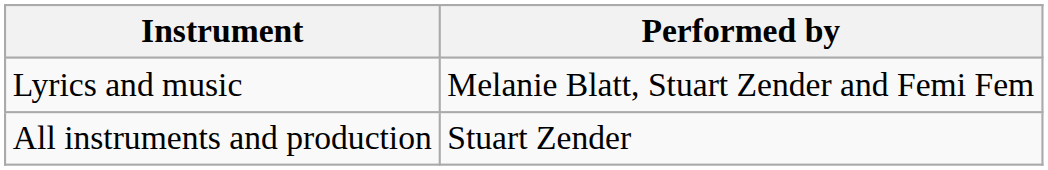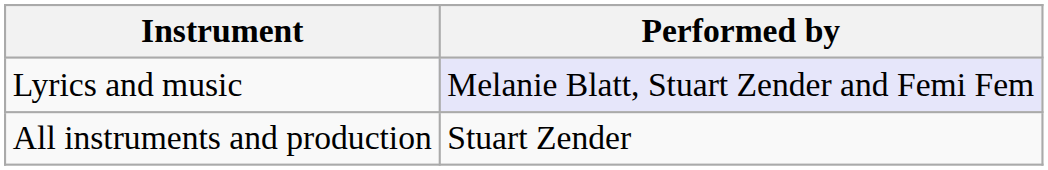(741, 84) no background -> (741, 84) lavender background
